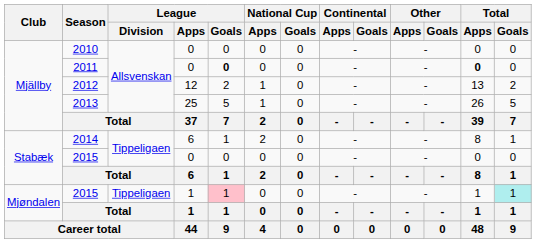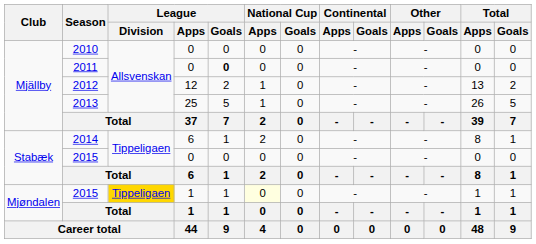(478, 67) bold -> (478, 67) normal
(141, 193) no background -> (141, 193) gold background
(226, 193) pink background -> (226, 193) no background
(263, 193) no background -> (263, 193) lightyellow background
(513, 193) paleturquoise background -> (513, 193) no background
